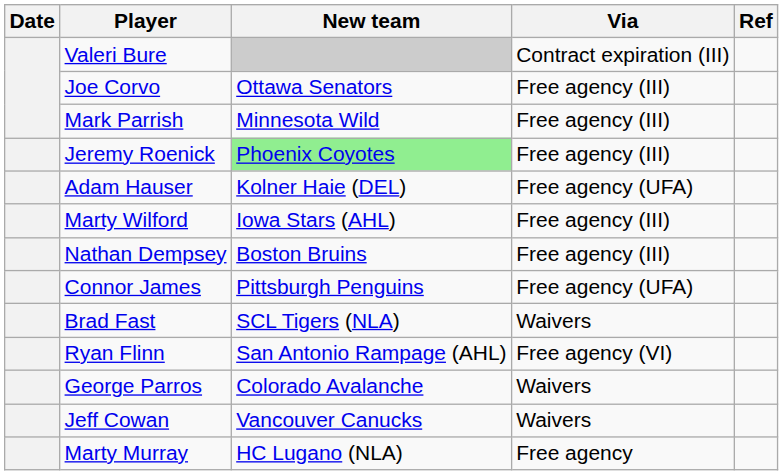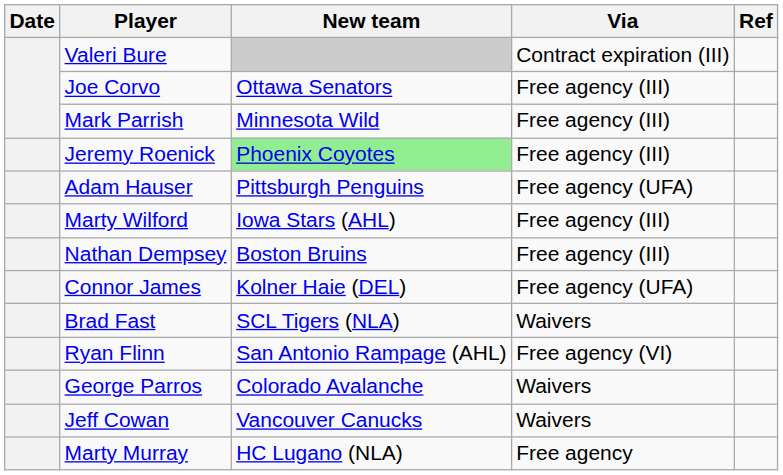(321, 187) Kolner Haie (DEL) -> (330, 187) Pittsburgh Penguins
(330, 287) Pittsburgh Penguins -> (321, 287) Kolner Haie (DEL)
